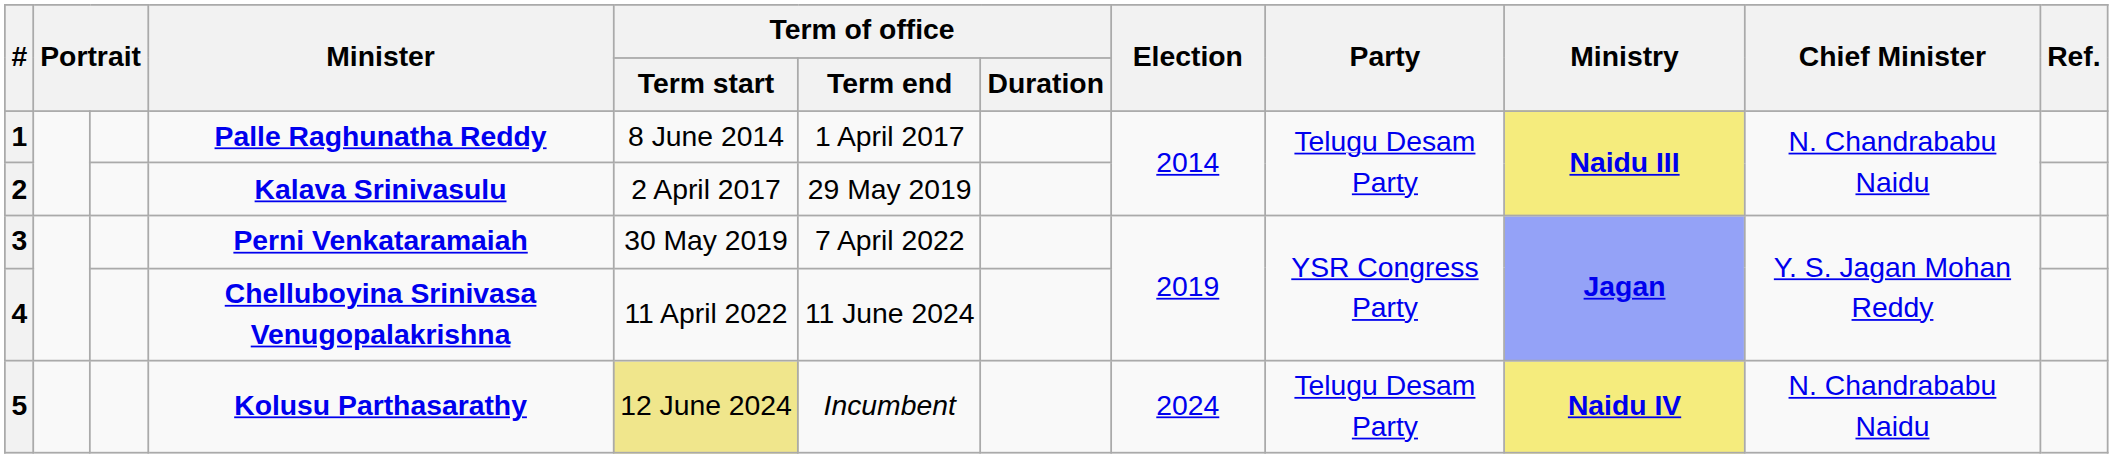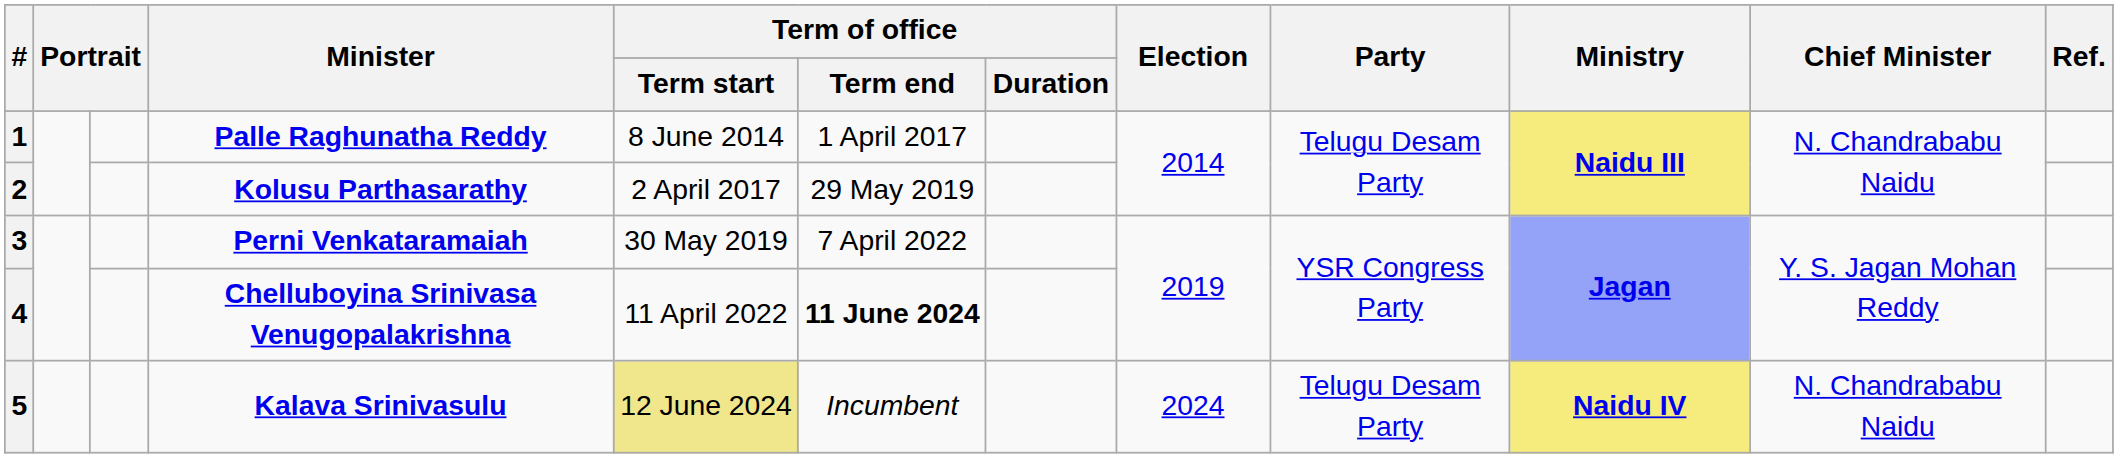(381, 188) Kalava Srinivasulu -> (381, 188) Kolusu Parthasarathy
(890, 313) normal -> (892, 313) bold
(381, 406) Kolusu Parthasarathy -> (381, 406) Kalava Srinivasulu
